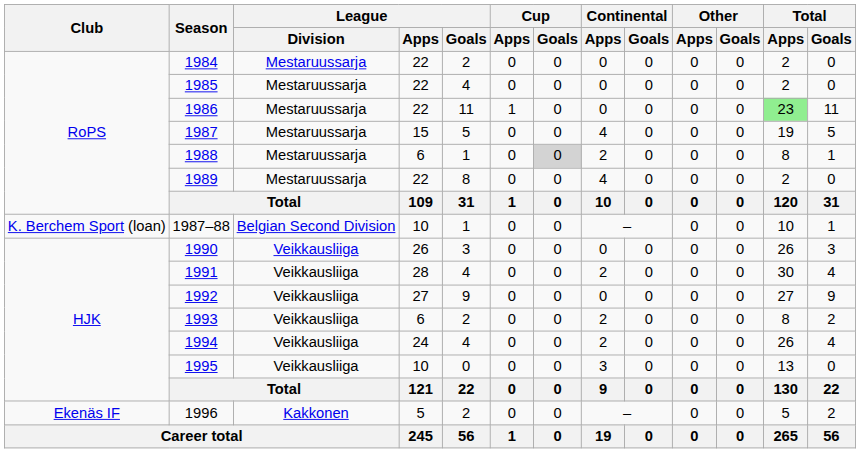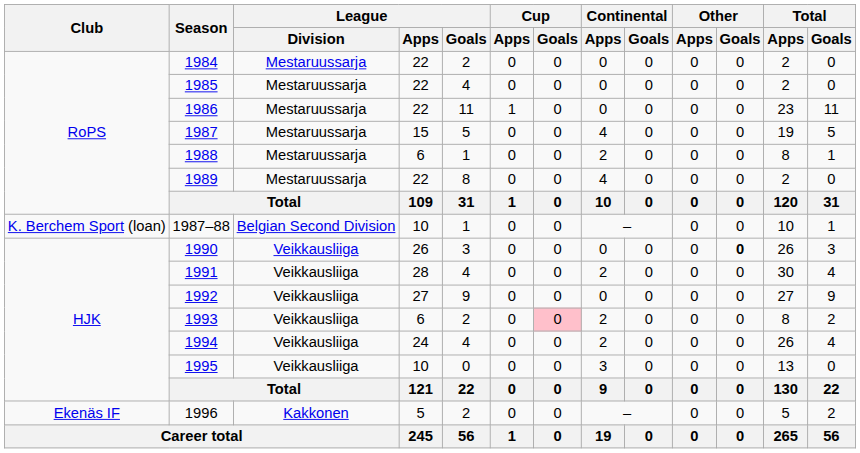(786, 109) lightgreen background -> (786, 109) no background
(557, 156) lightgrey background -> (557, 156) no background
(740, 249) normal -> (740, 249) bold
(557, 319) no background -> (557, 319) pink background
